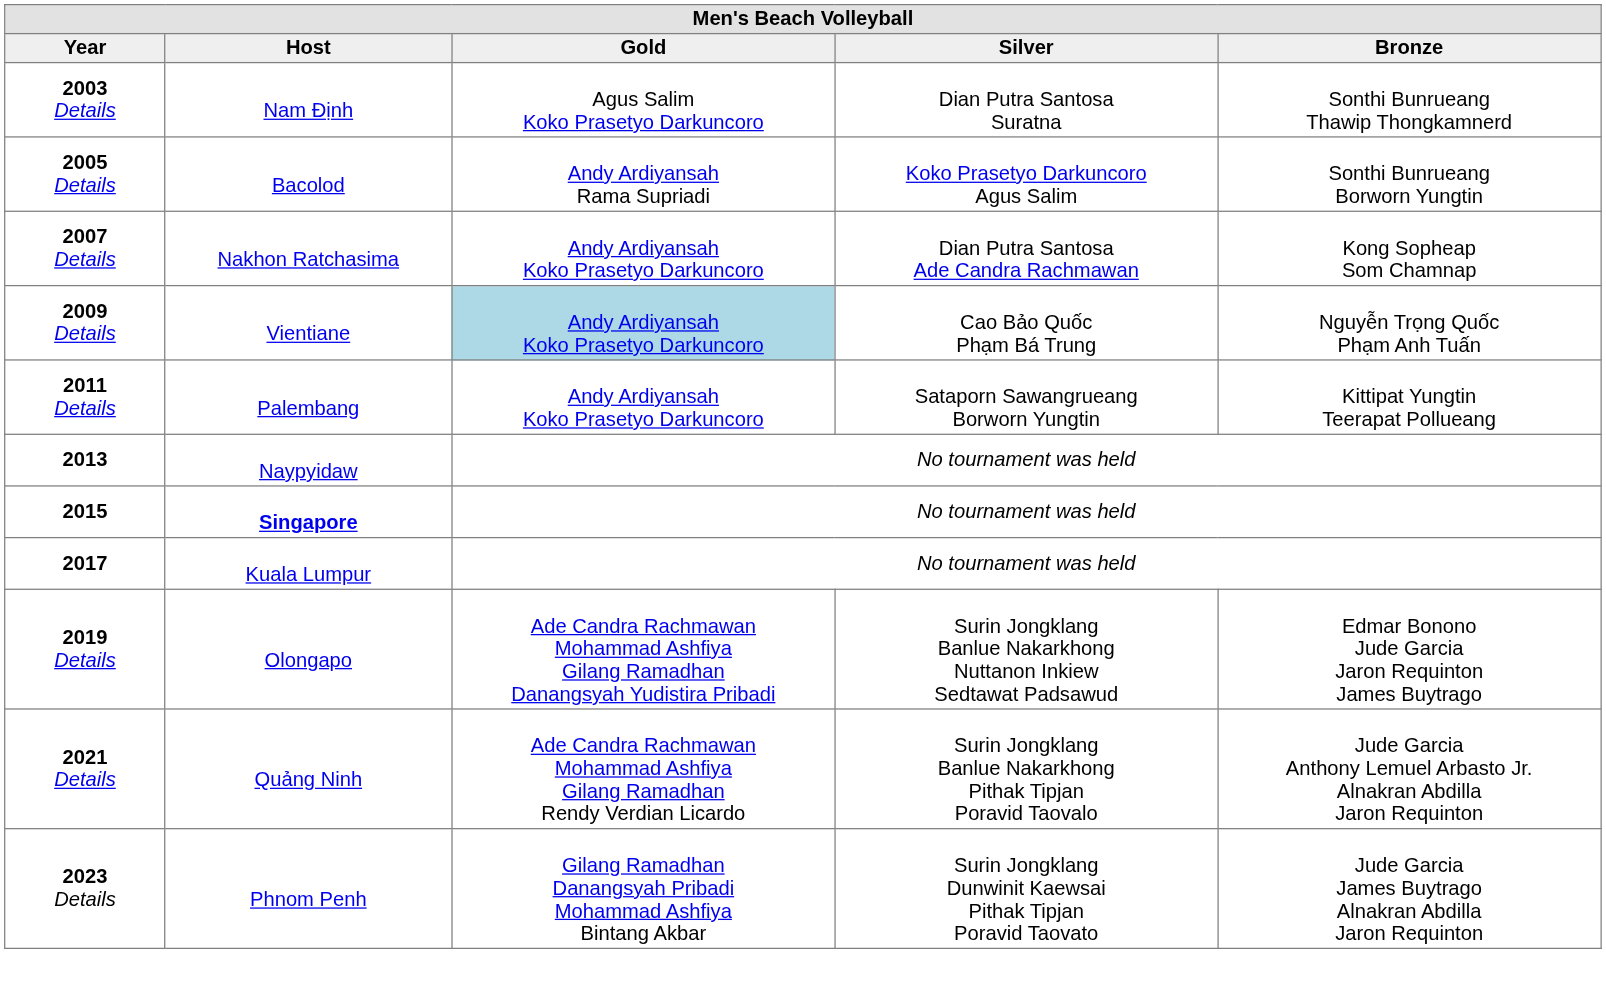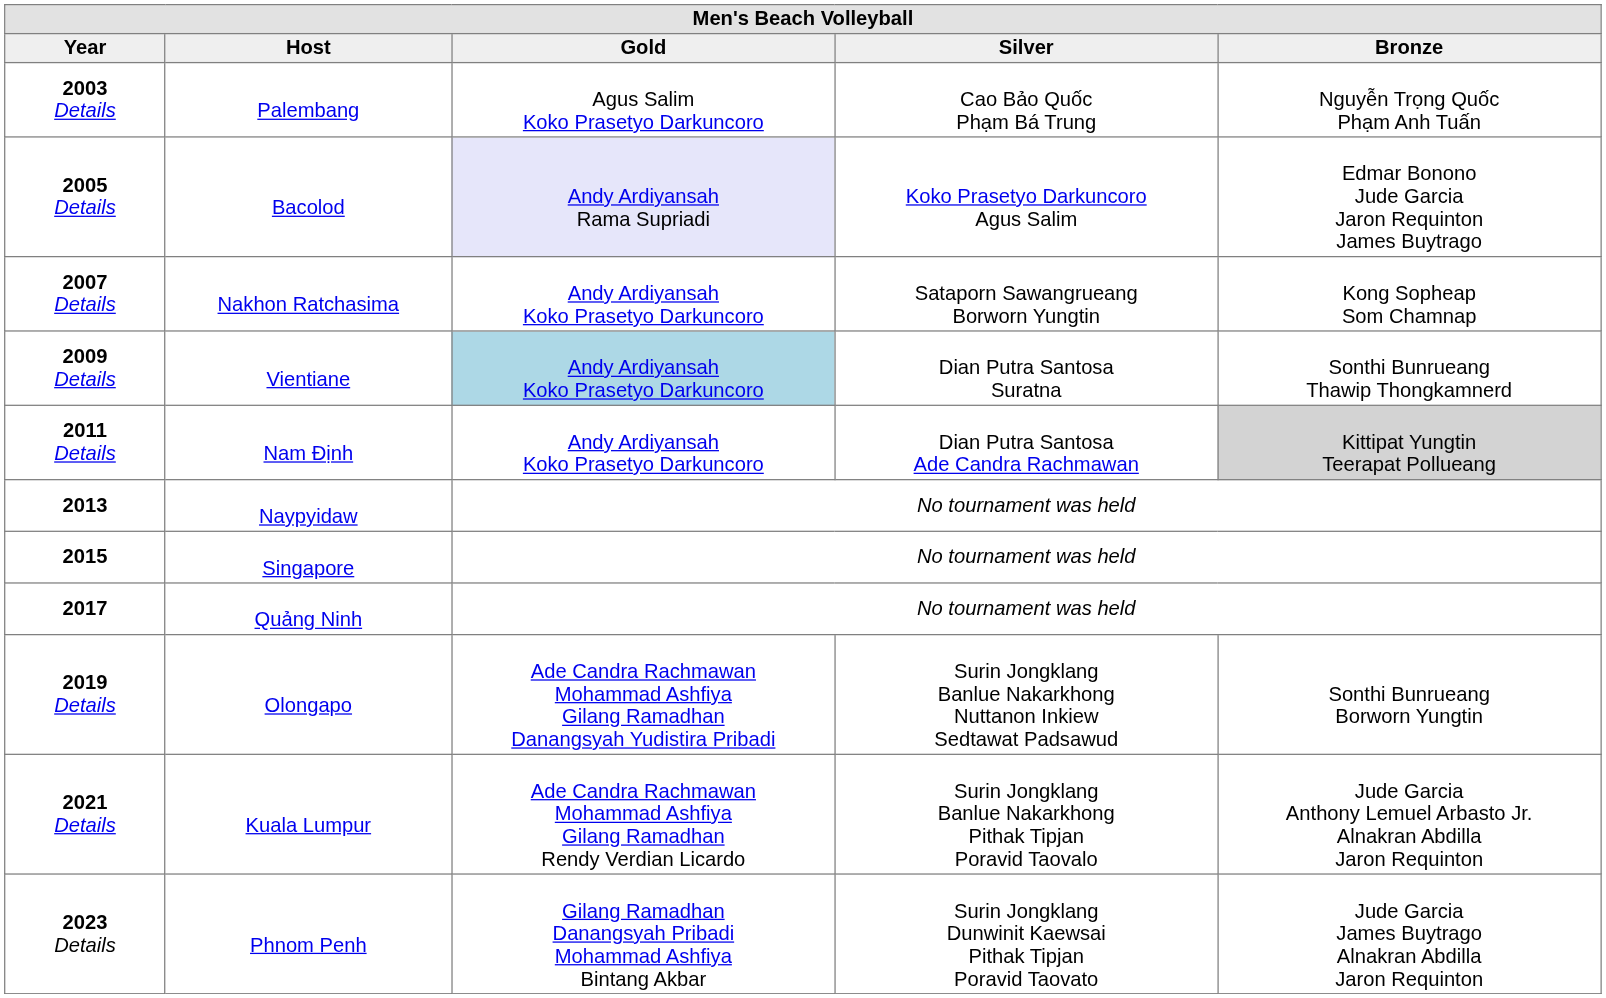(308, 110) Nam Định -> (308, 110) Palembang
(1026, 110) Dian Putra Santosa Suratna -> (1026, 110) Cao Bảo Quốc Phạm Bá Trung
(1409, 110) Sonthi Bunrueang Thawip Thongkamnerd -> (1409, 110) Nguyễn Trọng Quốc Phạm Anh Tuấn
(643, 185) no background -> (643, 207) lavender background
(1409, 185) Sonthi Bunrueang Borworn Yungtin -> (1409, 207) Edmar Bonono Jude Garcia Jaron Requinton James Buytrago
(1026, 259) Dian Putra Santosa Ade Candra Rachmawan -> (1026, 305) Sataporn Sawangrueang Borworn Yungtin
(1026, 333) Cao Bảo Quốc Phạm Bá Trung -> (1026, 379) Dian Putra Santosa Suratna
(1409, 333) Nguyễn Trọng Quốc Phạm Anh Tuấn -> (1409, 379) Sonthi Bunrueang Thawip Thongkamnerd
(308, 408) Palembang -> (308, 453) Nam Định
(1026, 408) Sataporn Sawangrueang Borworn Yungtin -> (1026, 453) Dian Putra Santosa Ade Candra Rachmawan
(1409, 408) no background -> (1409, 453) lightgrey background
(308, 522) bold -> (308, 568) normal
(308, 574) Kuala Lumpur -> (308, 620) Quảng Ninh
(1409, 660) Edmar Bonono Jude Garcia Jaron Requinton James Buytrago -> (1409, 705) Sonthi Bunrueang Borworn Yungtin
(308, 780) Quảng Ninh -> (308, 825) Kuala Lumpur
